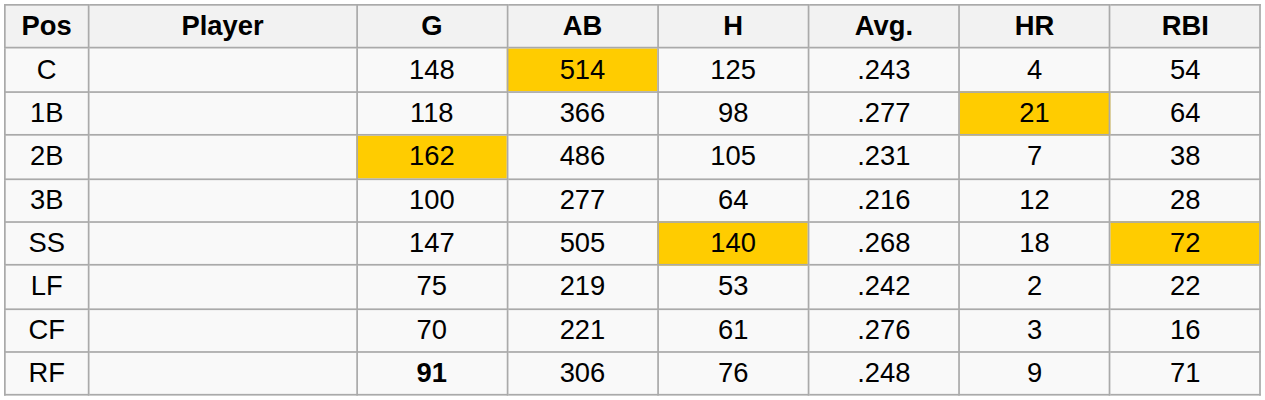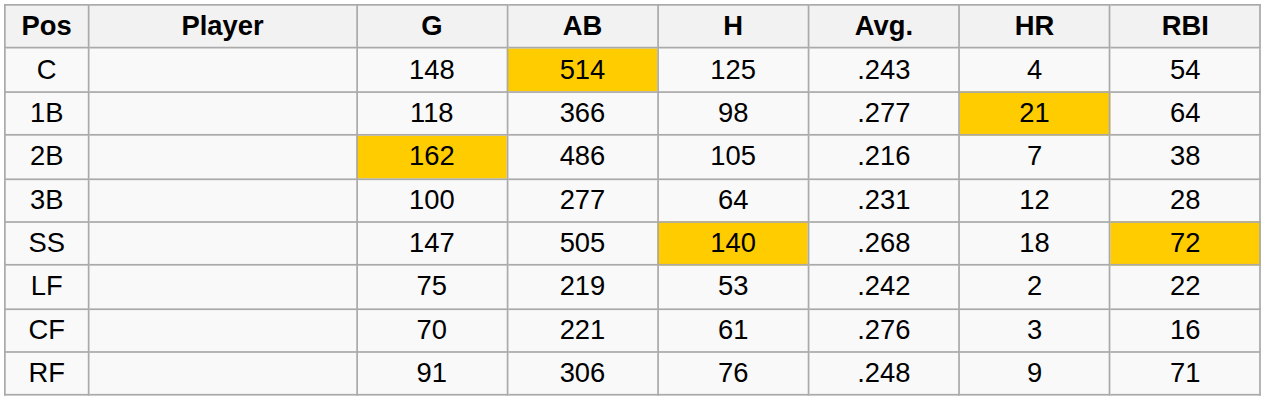(884, 156) .231 -> (884, 156) .216
(884, 199) .216 -> (884, 199) .231
(432, 373) bold -> (432, 373) normal
